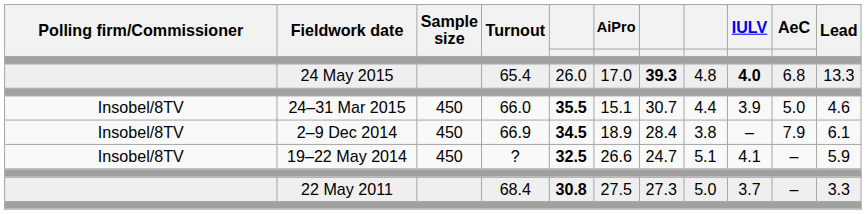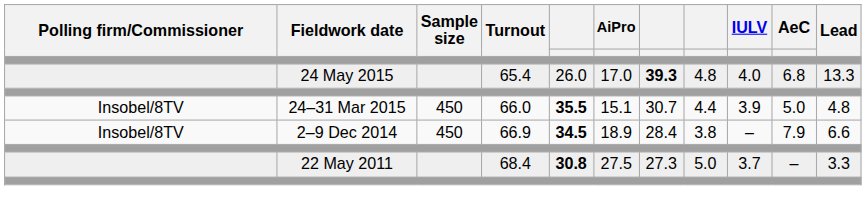(749, 76) bold -> (749, 76) normal
(839, 108) 4.6 -> (839, 108) 4.8
(839, 132) 6.1 -> (839, 132) 6.6
- row: (347, 157)
